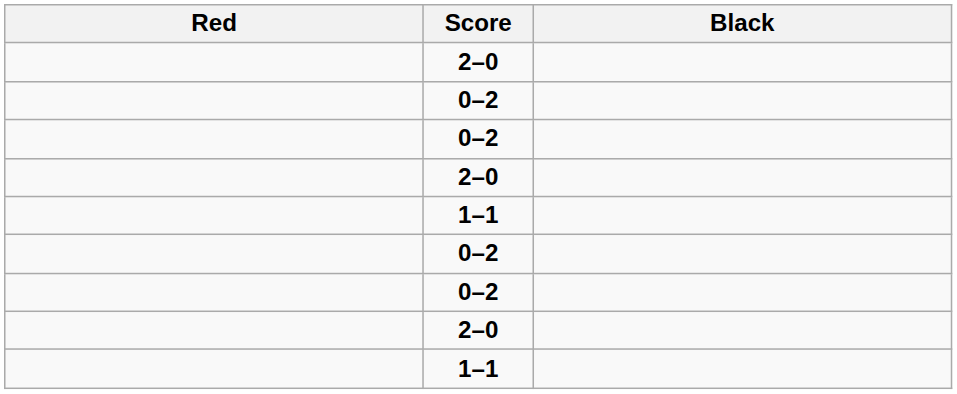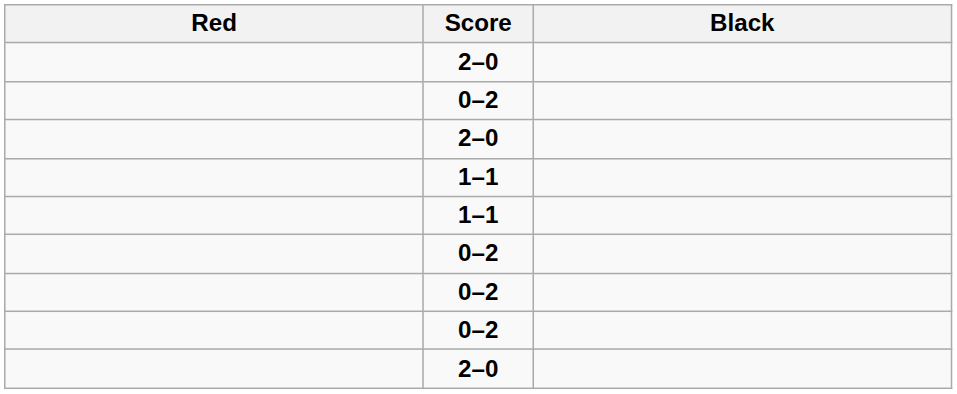(478, 138) 0–2 -> (478, 138) 2–0
(478, 176) 2–0 -> (478, 176) 1–1
(478, 330) 2–0 -> (478, 330) 0–2
(478, 368) 1–1 -> (478, 368) 2–0
